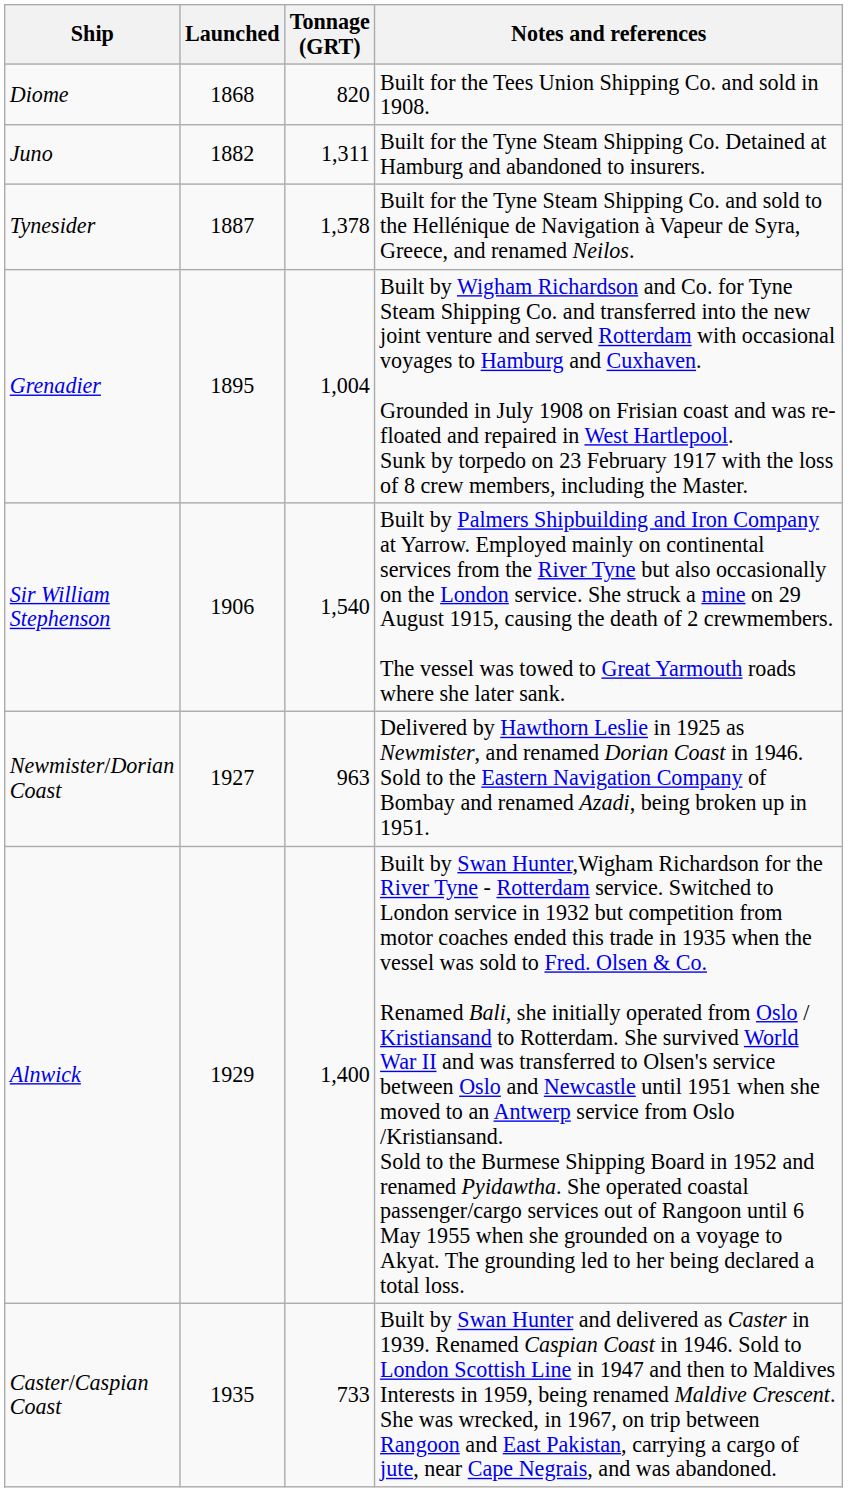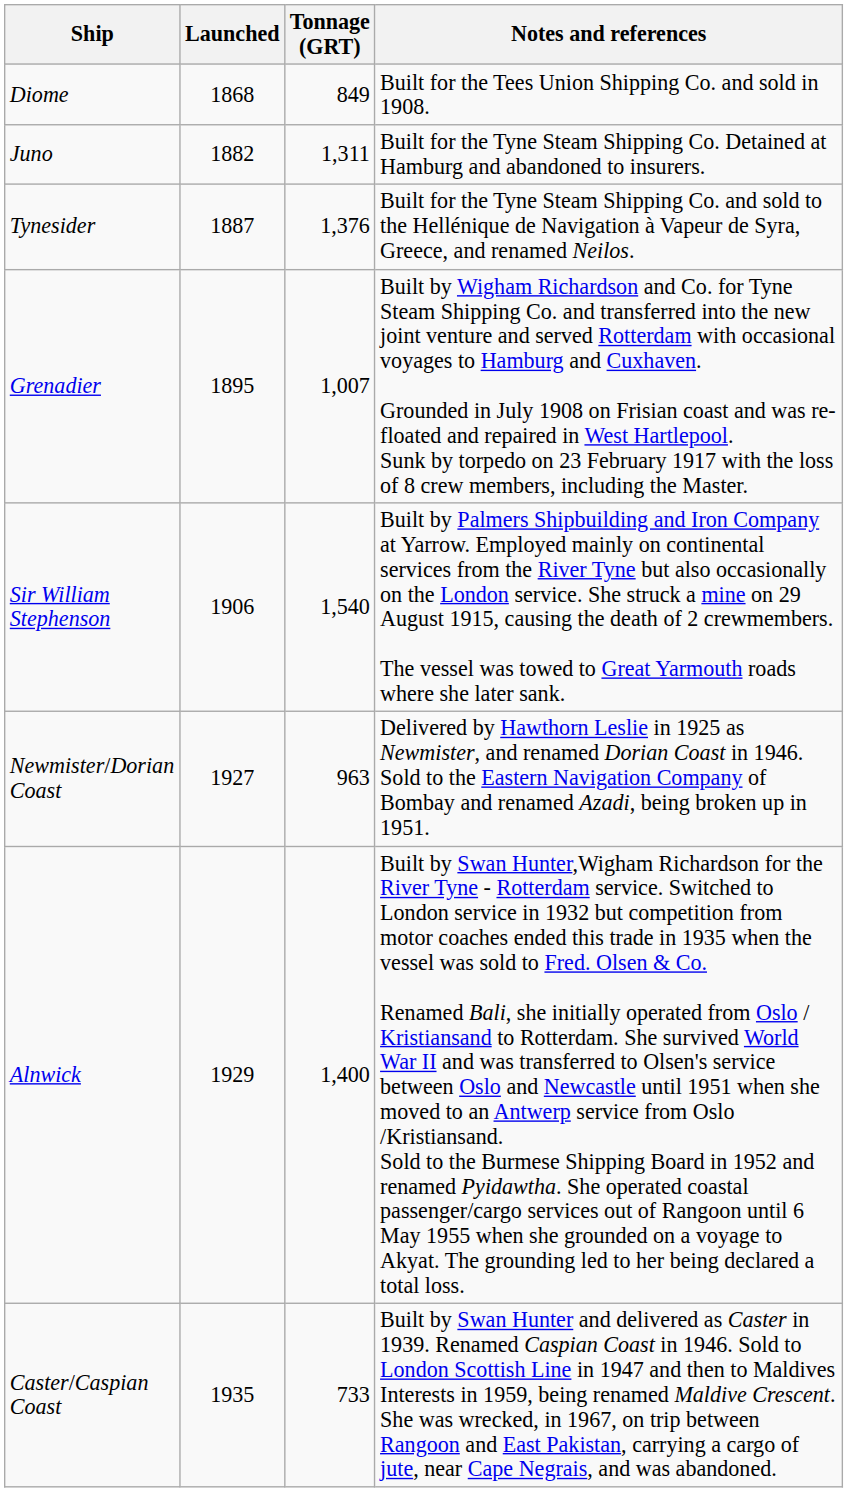(353, 94) 820 -> (353, 94) 849
(345, 226) 1,378 -> (345, 226) 1,376
(345, 385) 1,004 -> (345, 385) 1,007
